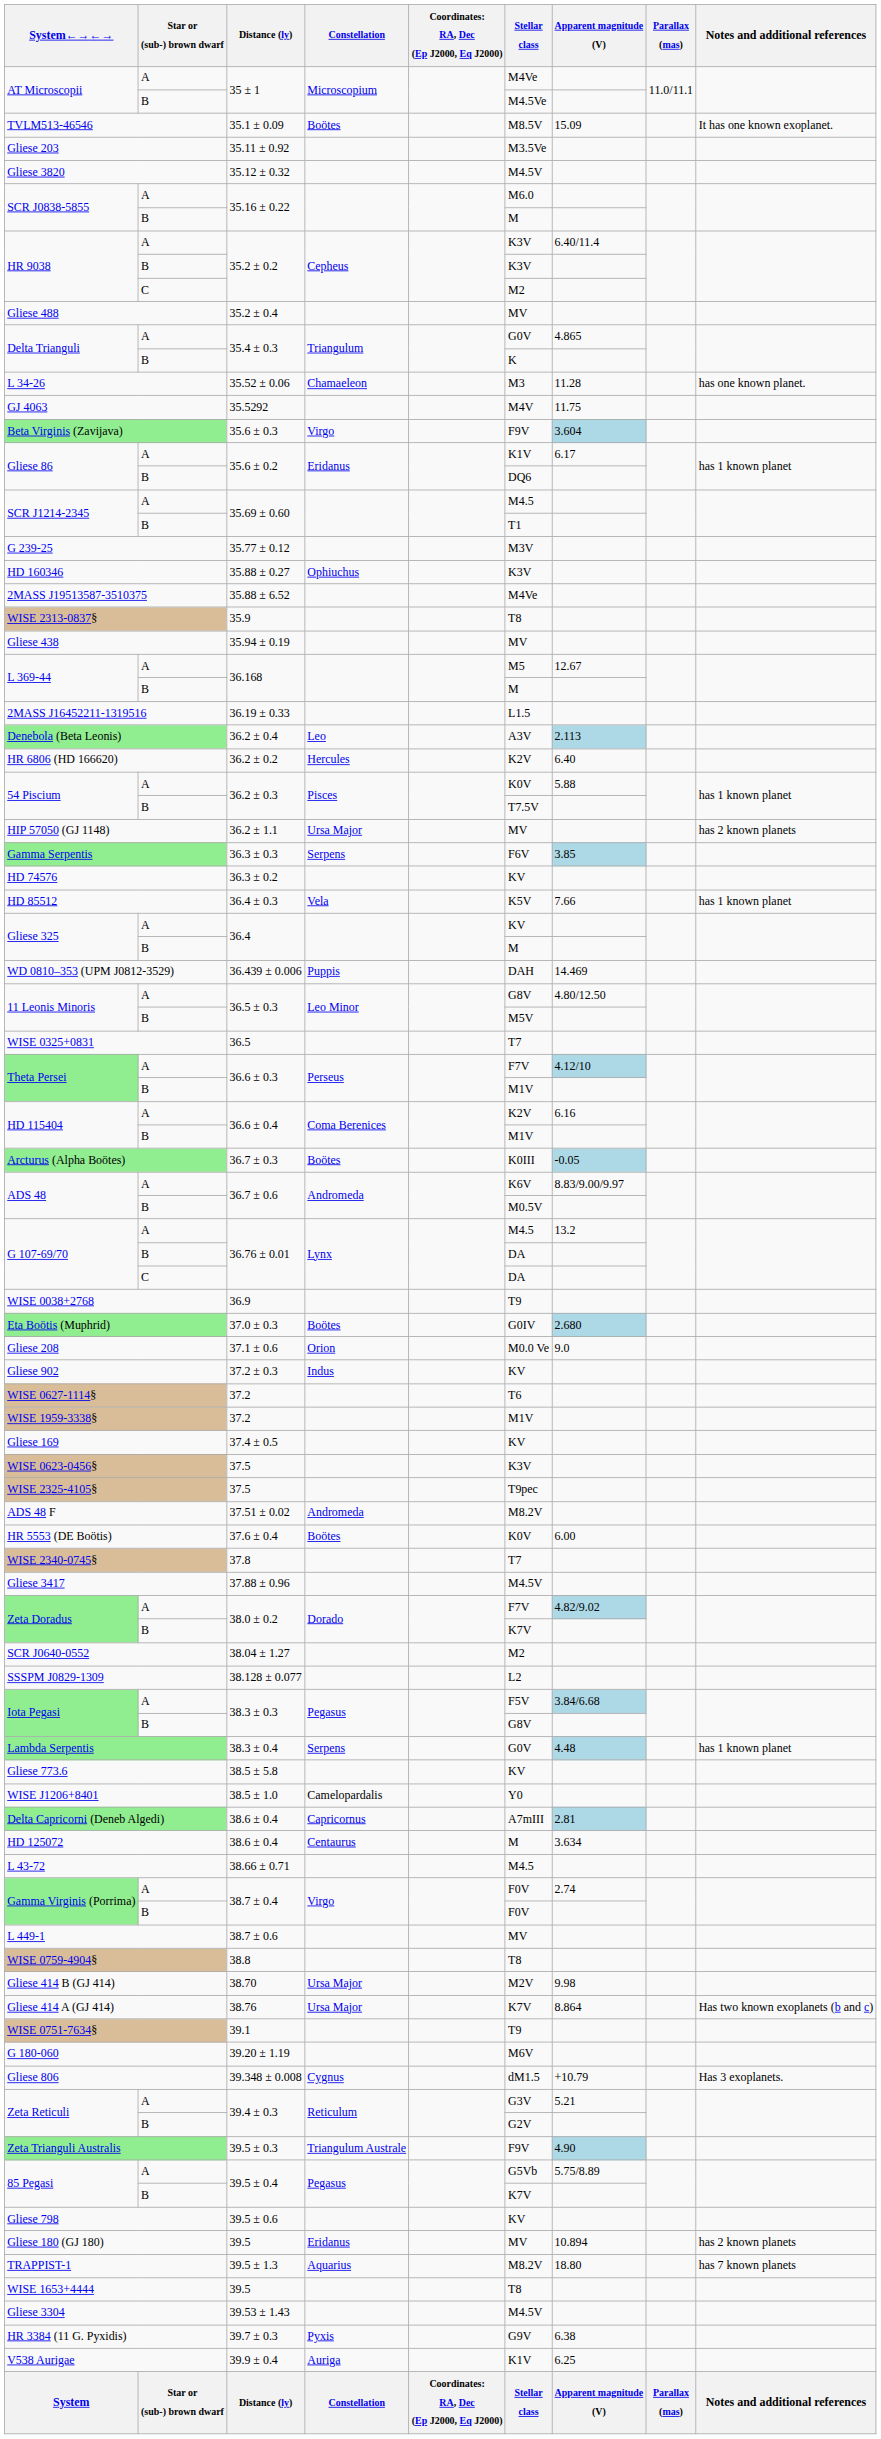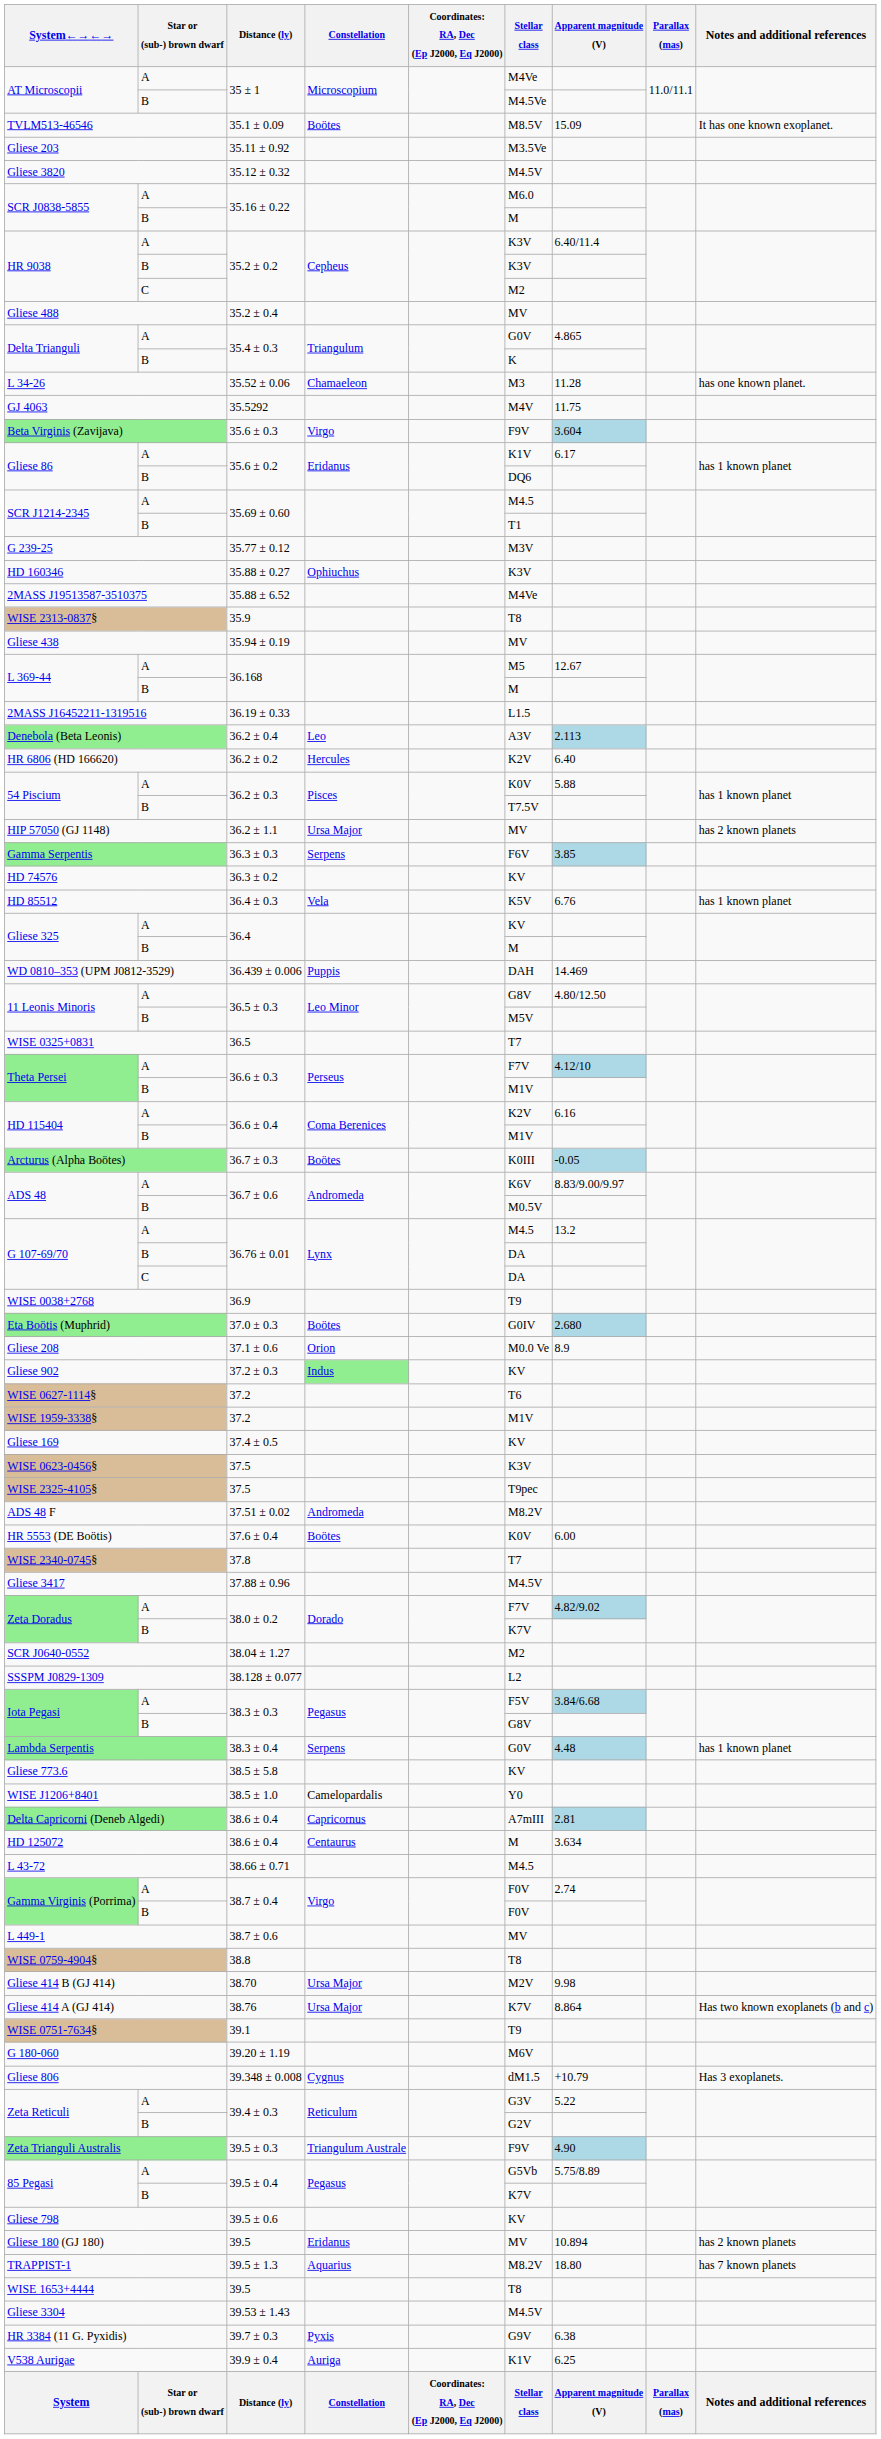(565, 901) 7.66 -> (565, 901) 6.76
(562, 1348) 9.0 -> (562, 1348) 8.9
(321, 1372) no background -> (321, 1372) lightgreen background
(565, 2101) 5.21 -> (565, 2101) 5.22
